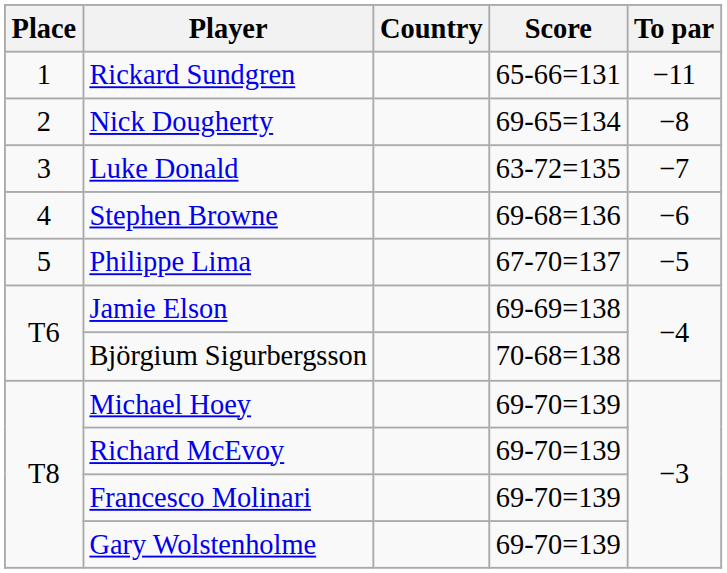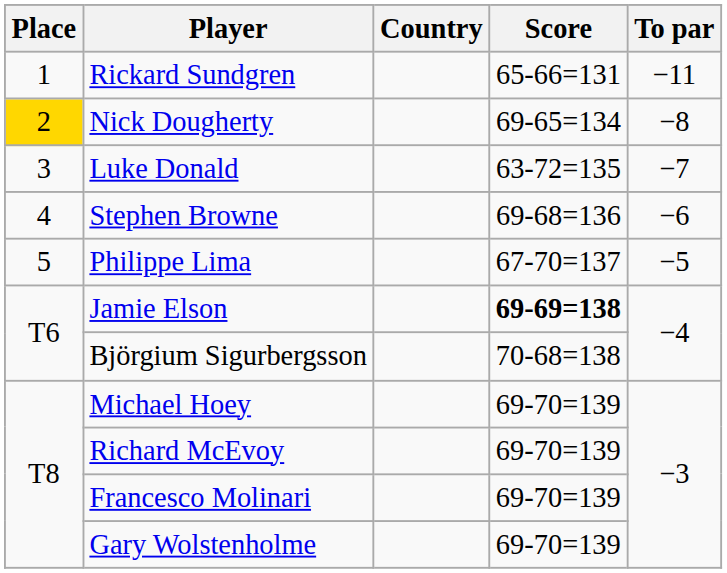(44, 121) no background -> (44, 121) gold background
(558, 309) normal -> (558, 309) bold
